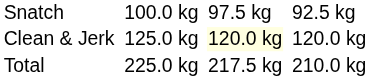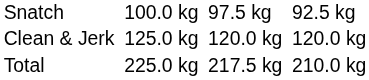(245, 39) lightyellow background -> (245, 39) no background
